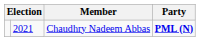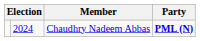(23, 28) 2021 -> (23, 28) 2024
